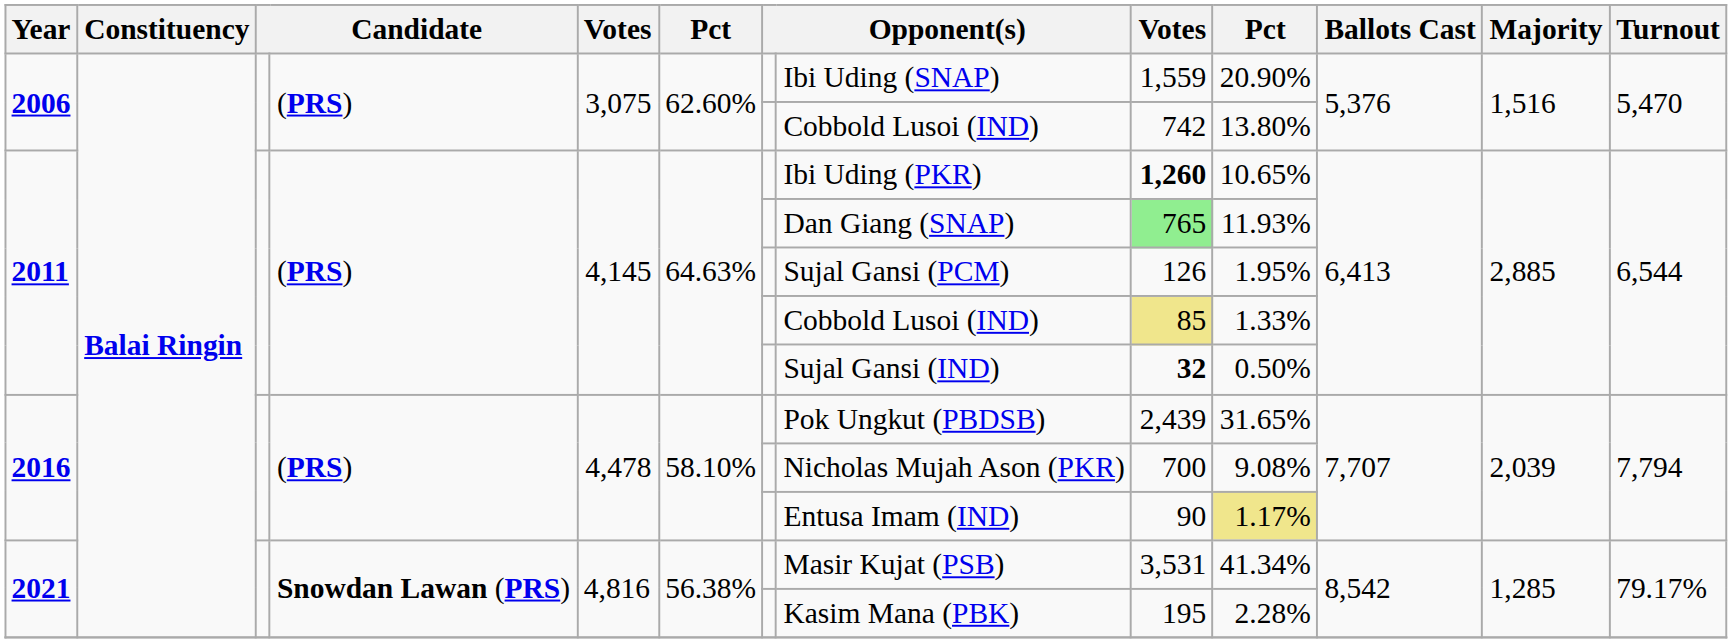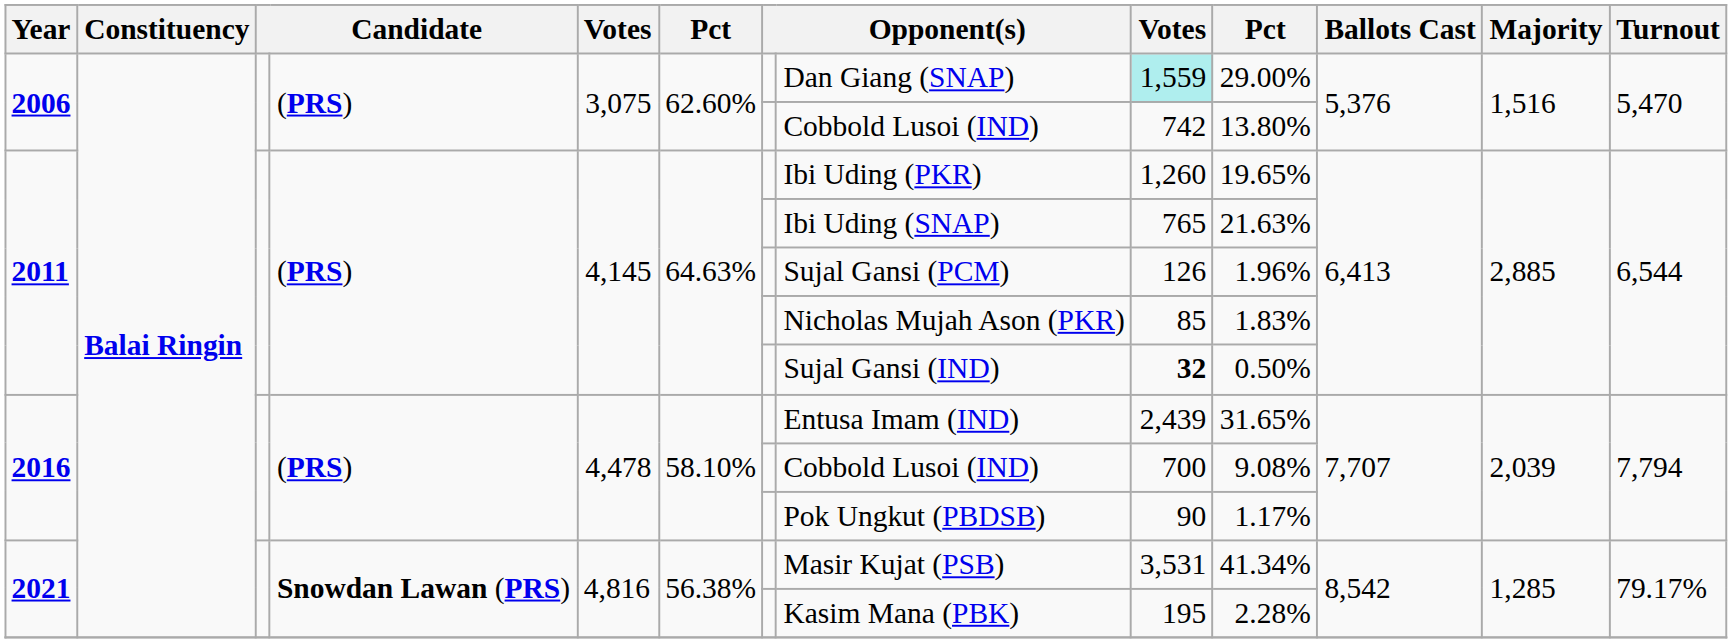(891, 77) Ibi Uding (SNAP) -> (899, 77) Dan Giang (SNAP)
(1173, 77) no background -> (1173, 77) paleturquoise background
(1265, 77) 20.90% -> (1265, 77) 29.00%
(1173, 174) bold -> (1173, 174) normal
(1265, 174) 10.65% -> (1265, 174) 19.65%
(899, 223) Dan Giang (SNAP) -> (891, 223) Ibi Uding (SNAP)
(1184, 223) lightgreen background -> (1184, 223) no background
(1266, 223) 11.93% -> (1265, 223) 21.63%
(1273, 271) 1.95% -> (1273, 271) 1.96%
(911, 320) Cobbold Lusoi (IND) -> (954, 320) Nicholas Mujah Ason (PKR)
(1191, 320) khaki background -> (1191, 320) no background
(1273, 320) 1.33% -> (1273, 320) 1.83%
(914, 417) Pok Ungkut (PBDSB) -> (901, 417) Entusa Imam (IND)
(954, 466) Nicholas Mujah Ason (PKR) -> (911, 466) Cobbold Lusoi (IND)
(901, 515) Entusa Imam (IND) -> (914, 515) Pok Ungkut (PBDSB)
(1273, 515) khaki background -> (1273, 515) no background
